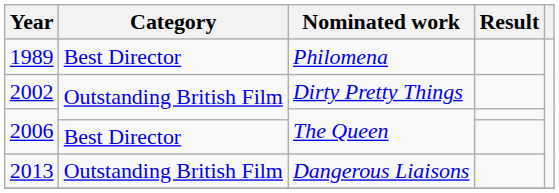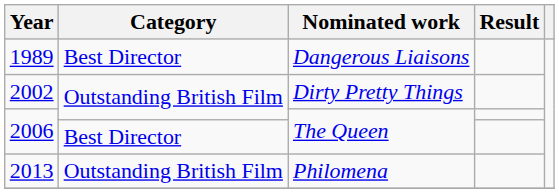(340, 56) Philomena -> (381, 56) Dangerous Liaisons
(381, 171) Dangerous Liaisons -> (340, 171) Philomena
